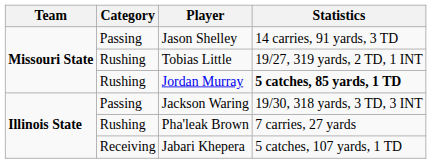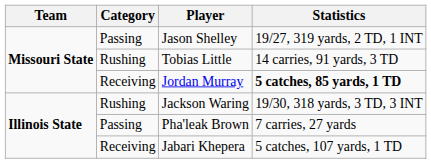(327, 37) 14 carries, 91 yards, 3 TD -> (339, 37) 19/27, 319 yards, 2 TD, 1 INT
(339, 59) 19/27, 319 yards, 2 TD, 1 INT -> (327, 59) 14 carries, 91 yards, 3 TD
(123, 81) Rushing -> (128, 81) Receiving
(121, 103) Passing -> (123, 103) Rushing
(123, 125) Rushing -> (121, 125) Passing
